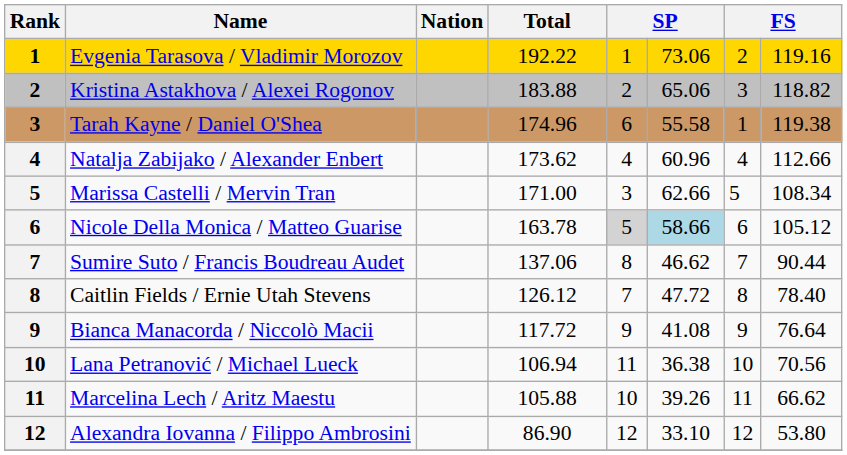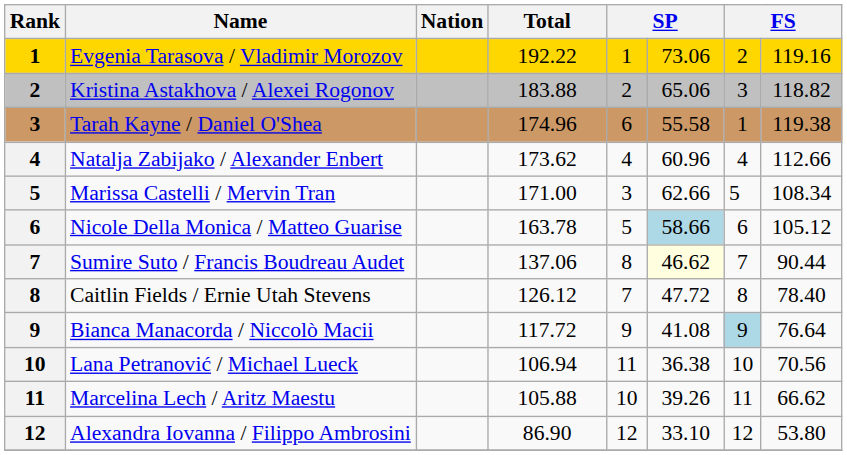(627, 227) lightgrey background -> (627, 227) no background
(686, 261) no background -> (686, 261) lightyellow background
(743, 329) no background -> (743, 329) lightblue background
